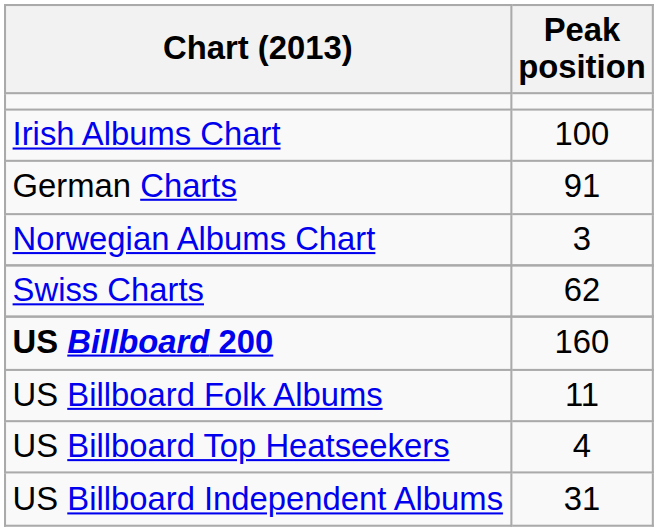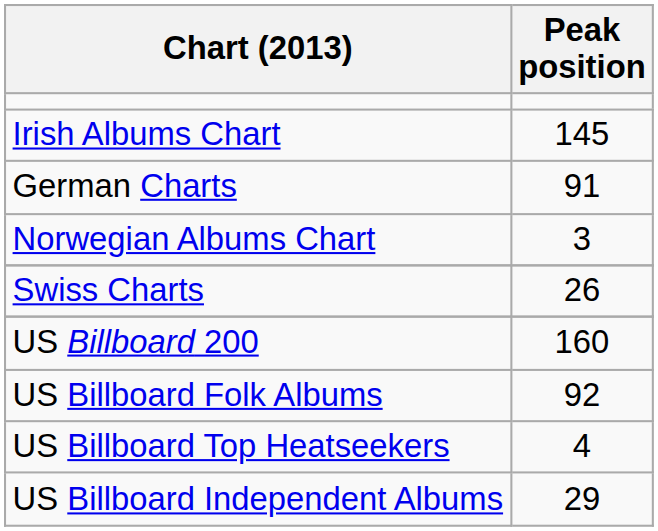(582, 134) 100 -> (582, 134) 145
(582, 290) 62 -> (582, 290) 26
(143, 342) bold -> (136, 342) normal
(582, 394) 11 -> (582, 394) 92
(582, 498) 31 -> (582, 498) 29
